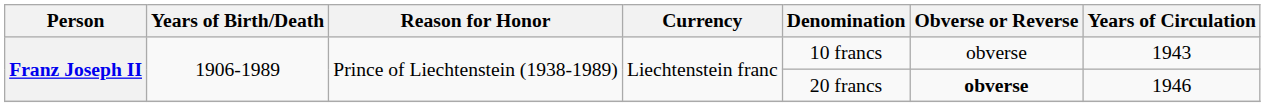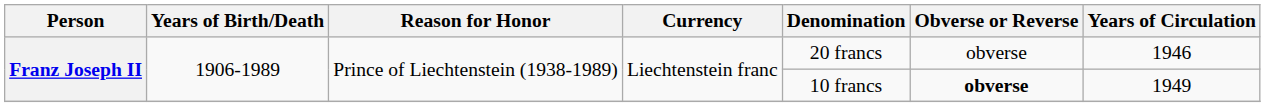(846, 53) 10 francs -> (846, 53) 20 francs
(1172, 53) 1943 -> (1172, 53) 1946
(846, 85) 20 francs -> (846, 85) 10 francs
(1172, 85) 1946 -> (1172, 85) 1949
